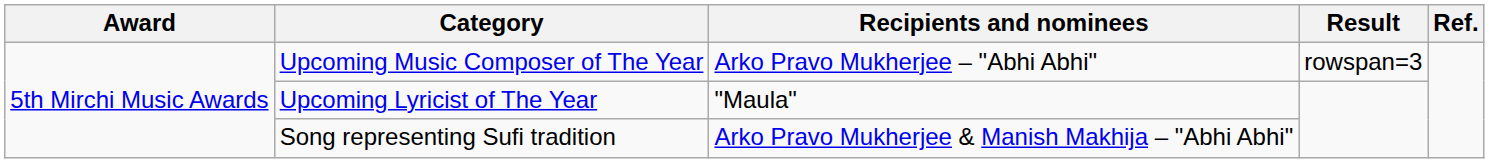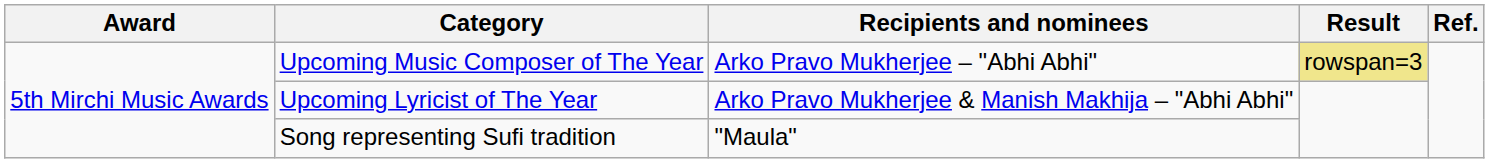(1363, 61) no background -> (1363, 61) khaki background
(756, 99) "Maula" -> (1004, 99) Arko Pravo Mukherjee & Manish Makhija – "Abhi Abhi"
(1004, 137) Arko Pravo Mukherjee & Manish Makhija – "Abhi Abhi" -> (756, 137) "Maula"
